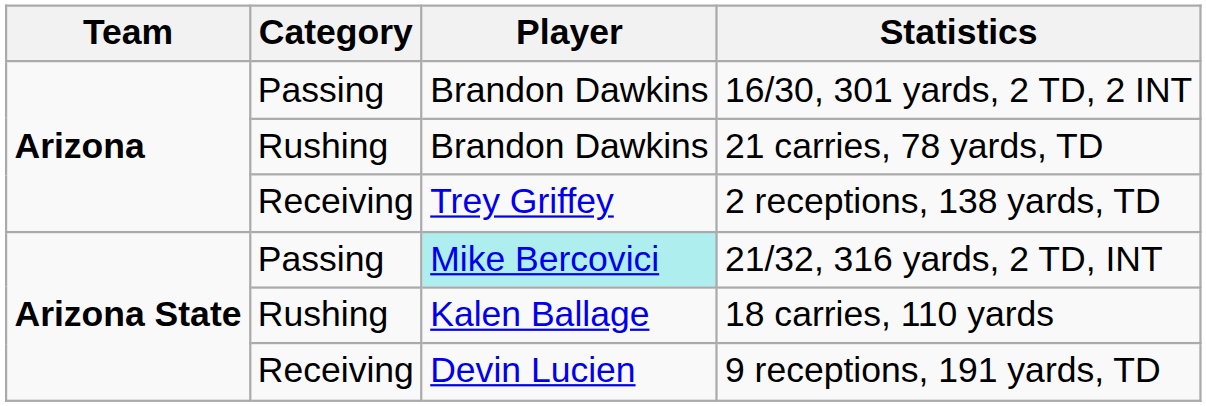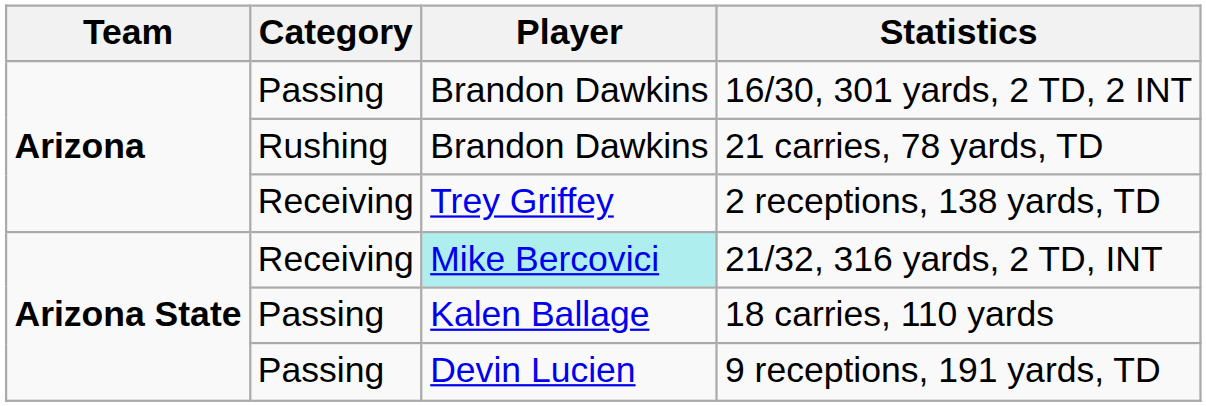(321, 258) Passing -> (336, 258) Receiving
(323, 314) Rushing -> (321, 314) Passing
(336, 371) Receiving -> (321, 371) Passing
